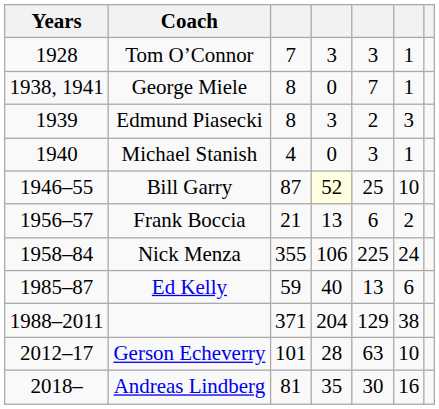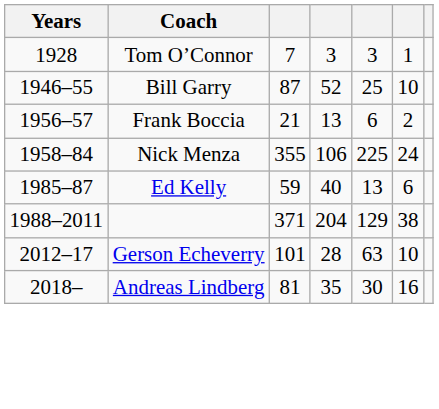- row: (189, 87)
- row: (189, 120)
- row: (189, 154)
(332, 187) lightyellow background -> (331, 87) no background
